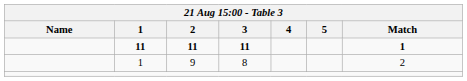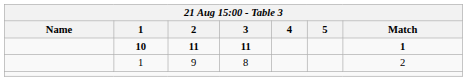(140, 46) 11 -> (141, 46) 10
